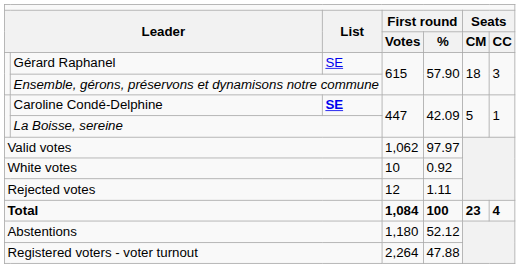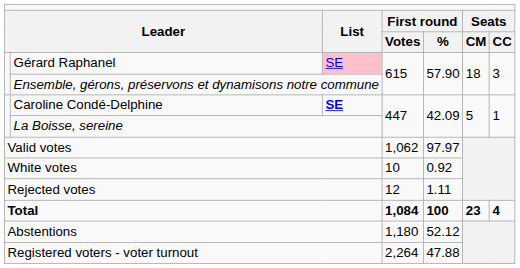(334, 63) no background -> (334, 63) pink background
